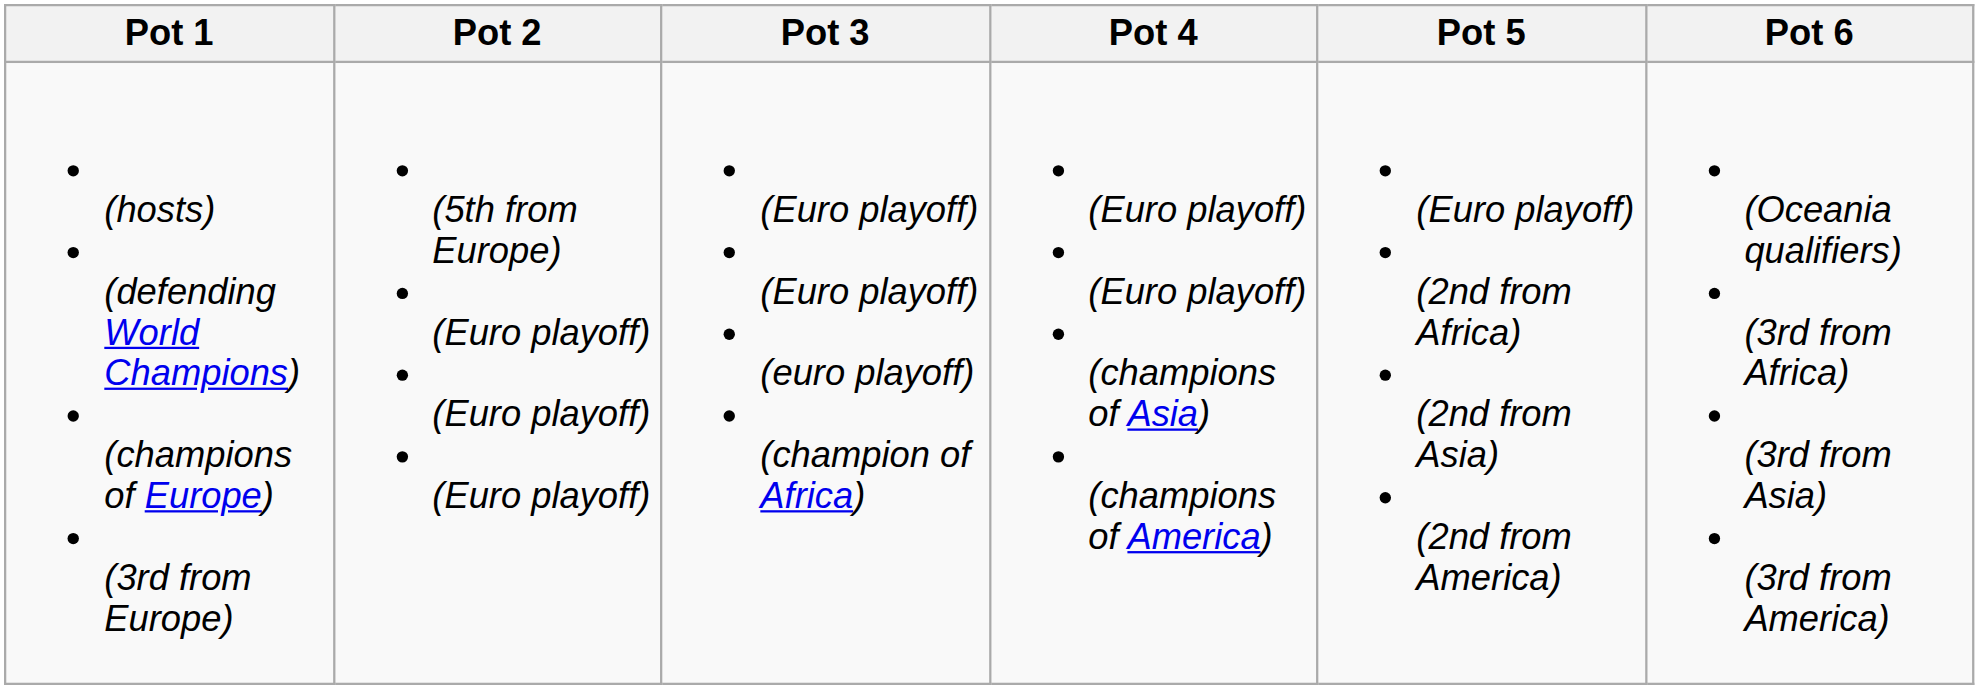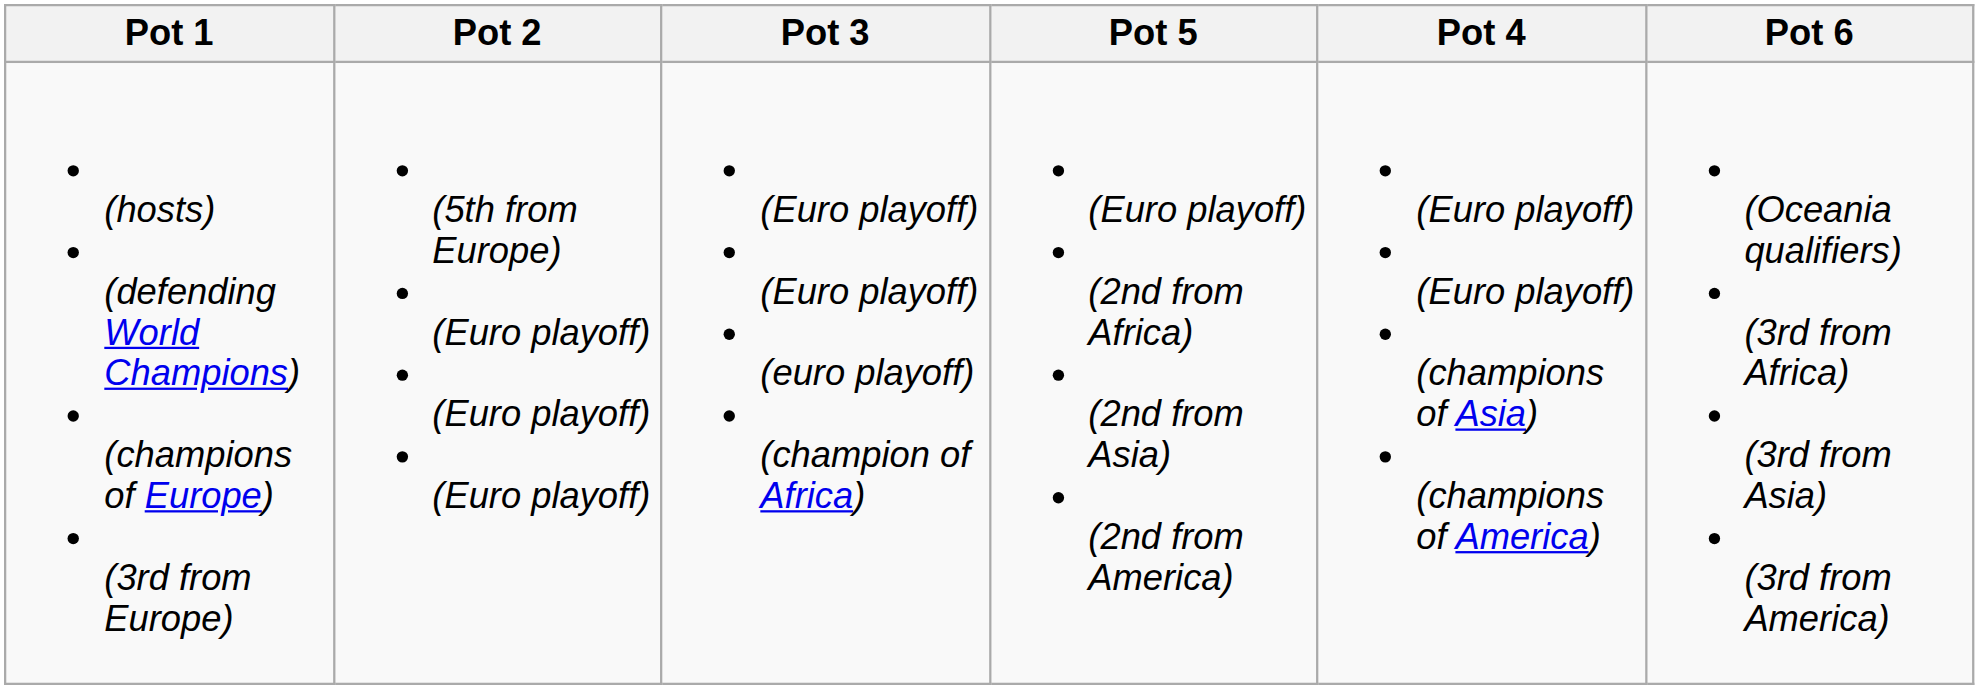columns swapped: (1153, 33) <-> (1481, 33)
